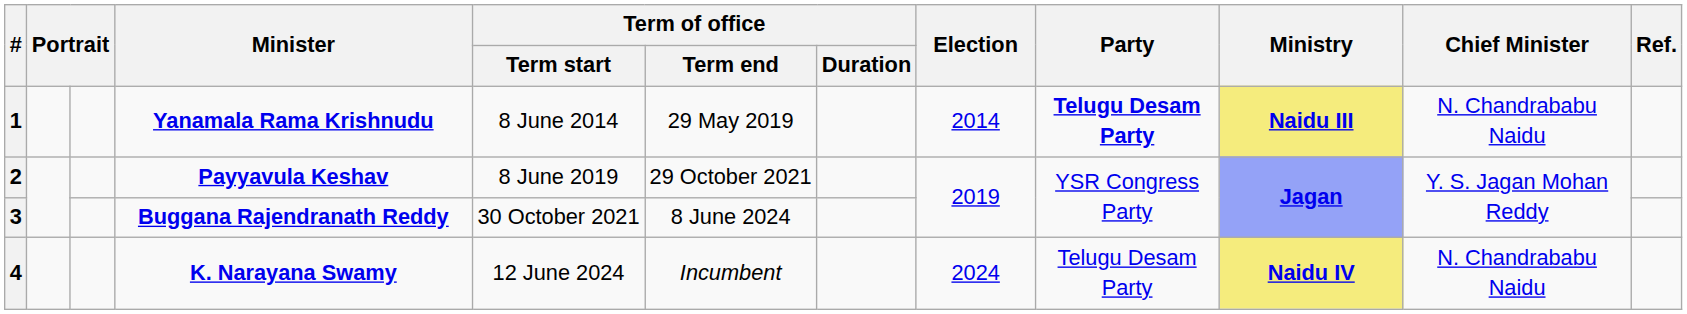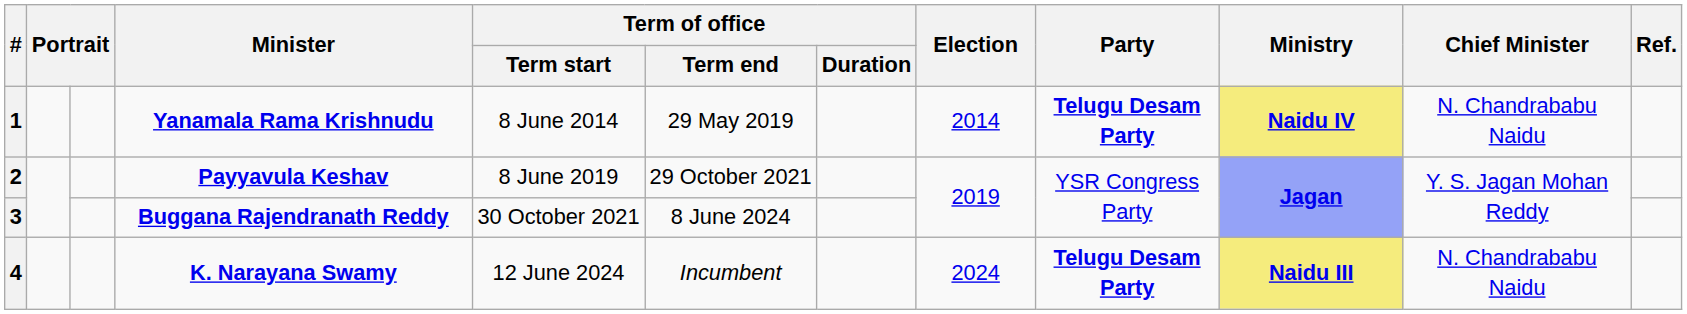(1311, 120) Naidu III -> (1311, 120) Naidu IV
(1127, 272) normal -> (1127, 272) bold
(1311, 272) Naidu IV -> (1311, 272) Naidu III
